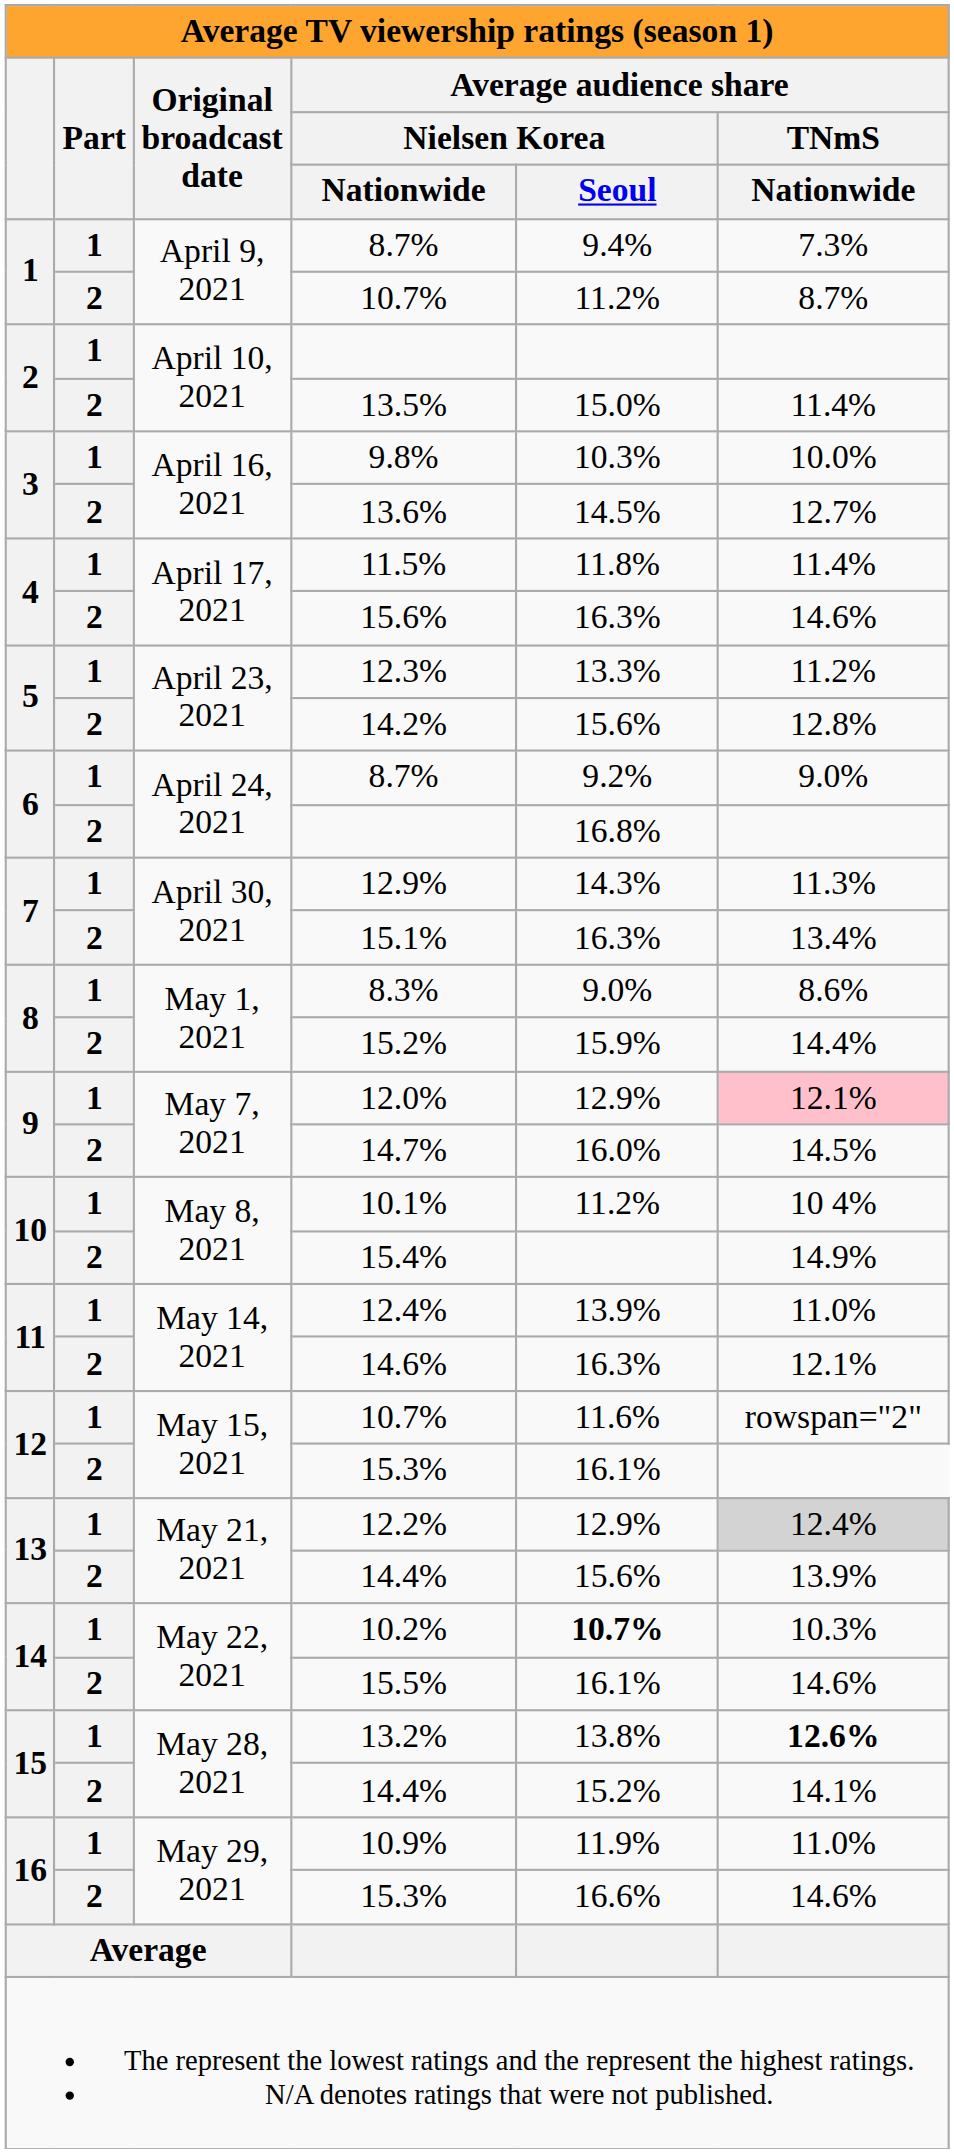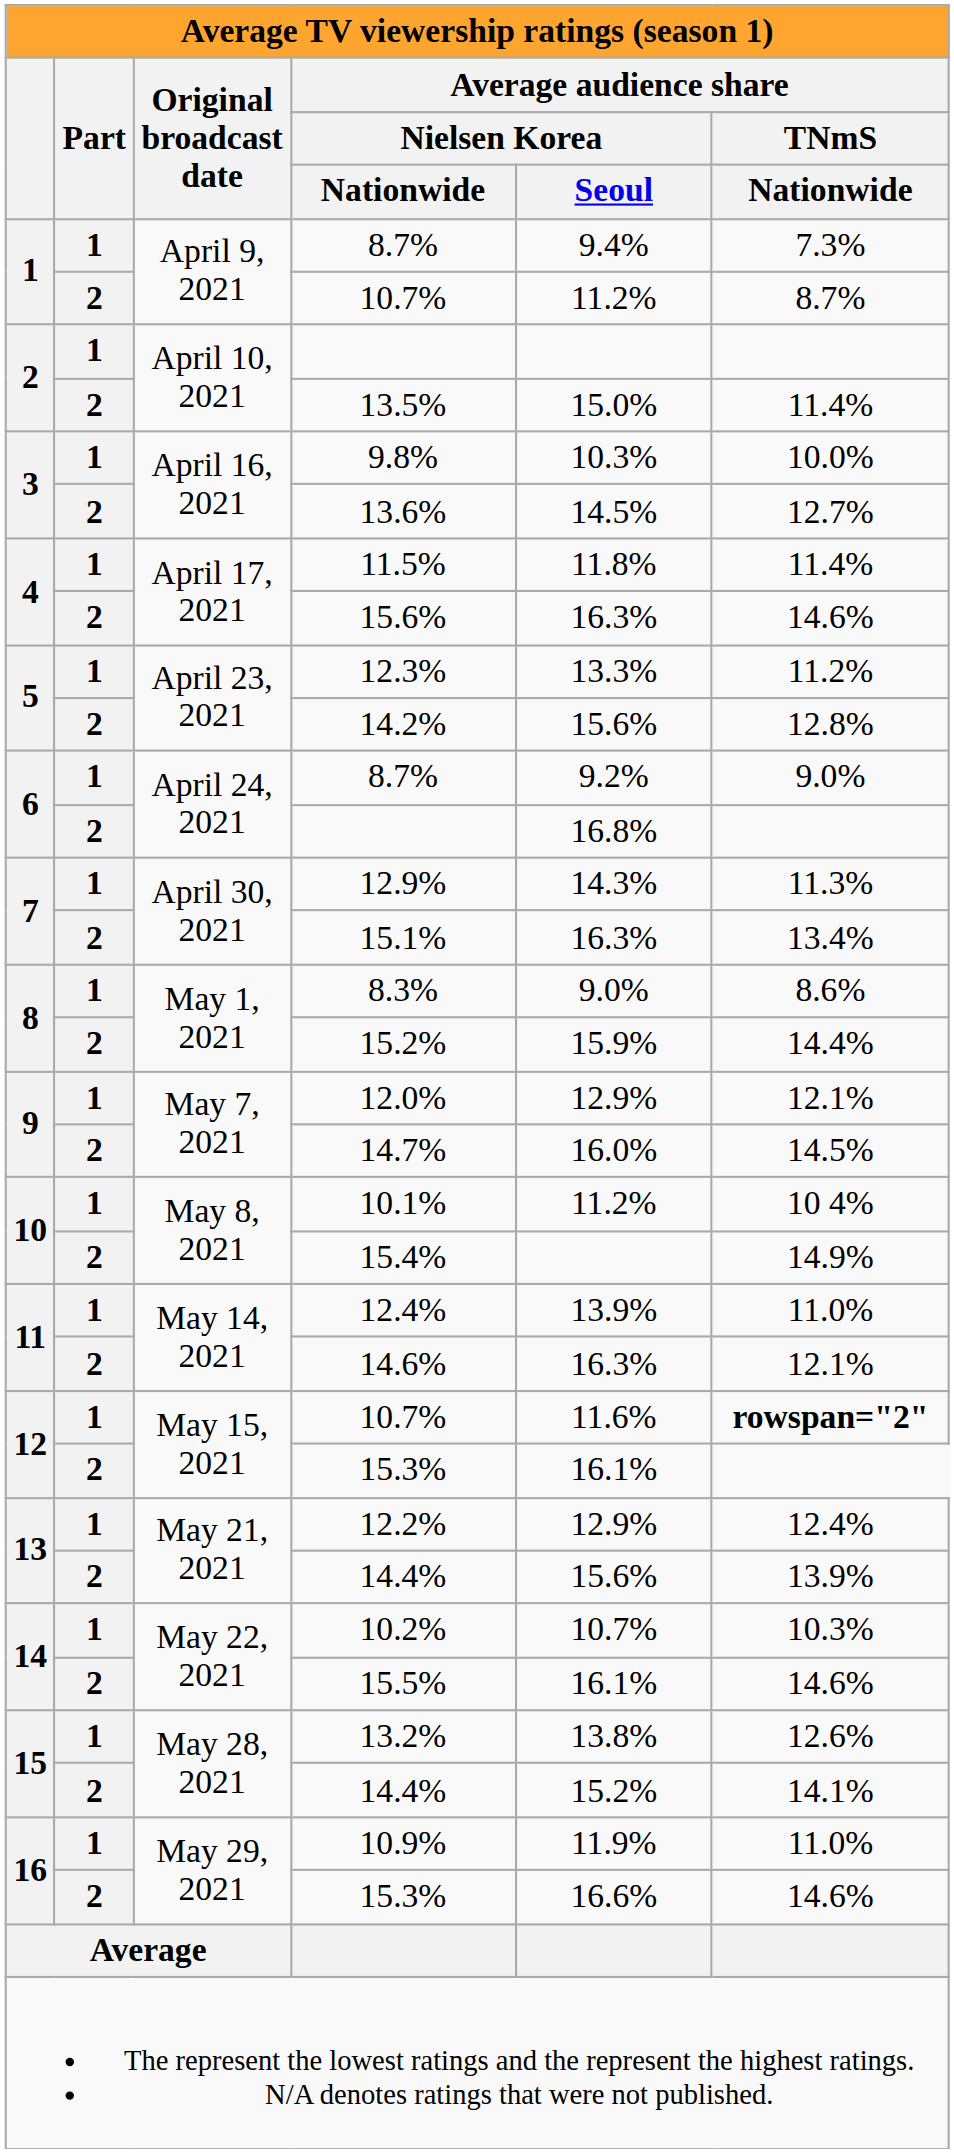(833, 1096) pink background -> (830, 1096) no background
(833, 1416) normal -> (830, 1416) bold
(833, 1523) lightgrey background -> (830, 1523) no background
(617, 1629) bold -> (614, 1629) normal
(833, 1736) bold -> (830, 1736) normal
